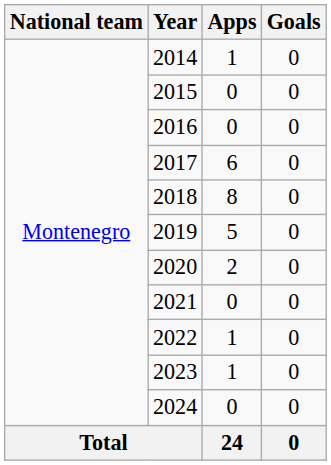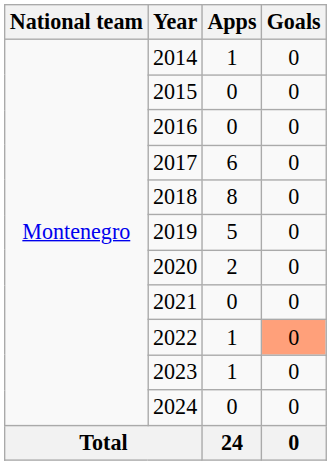(294, 337) no background -> (294, 337) lightsalmon background
